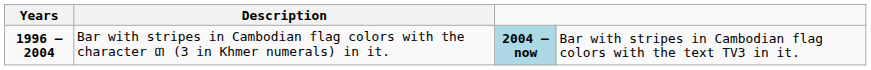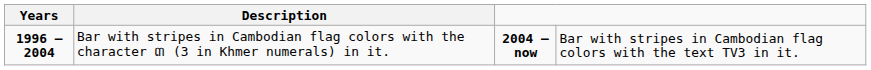(526, 45) lightblue background -> (526, 45) no background
